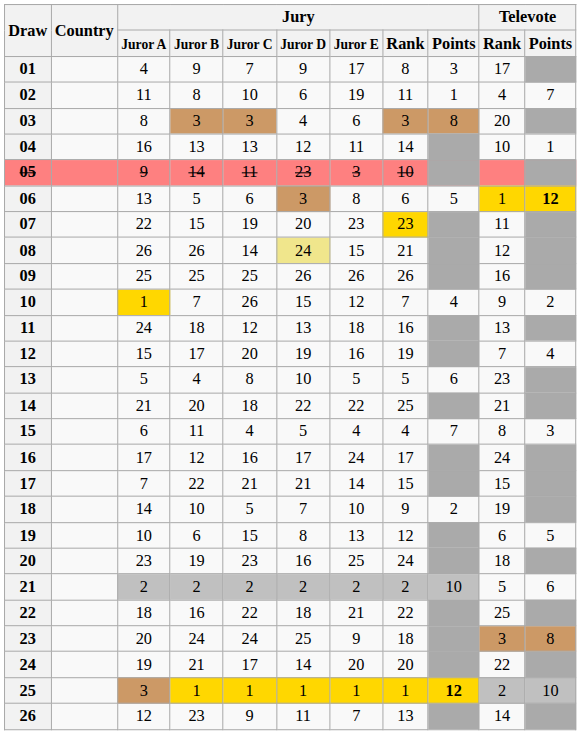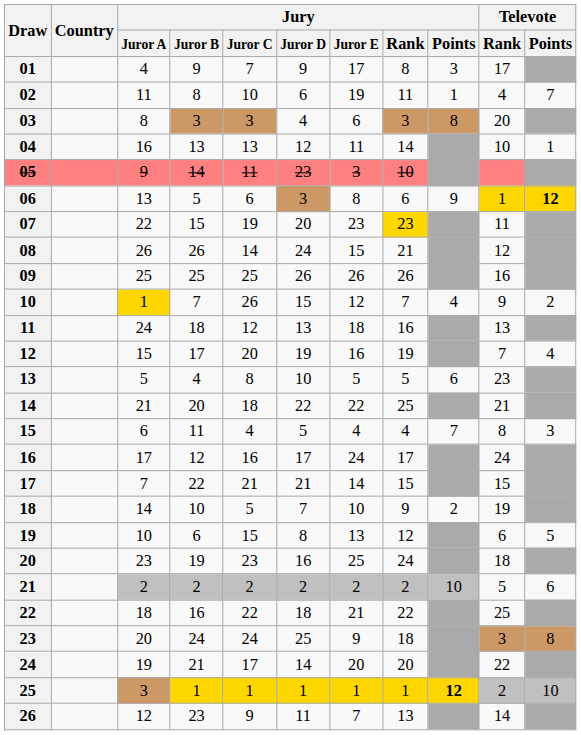(454, 198) 5 -> (454, 198) 9
(303, 250) khaki background -> (303, 250) no background
